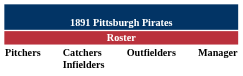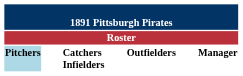(23, 52) no background -> (23, 52) lightblue background
